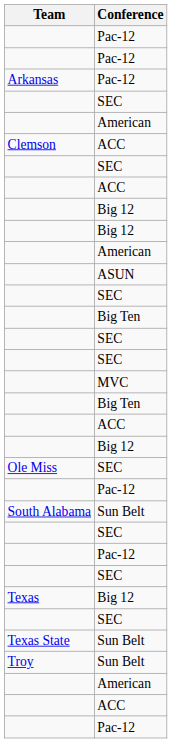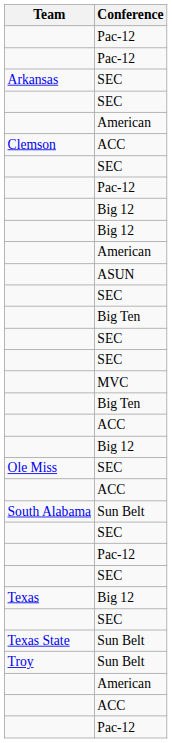(116, 79) Pac-12 -> (110, 79) SEC
(111, 187) ACC -> (116, 187) Pac-12
(116, 489) Pac-12 -> (111, 489) ACC
